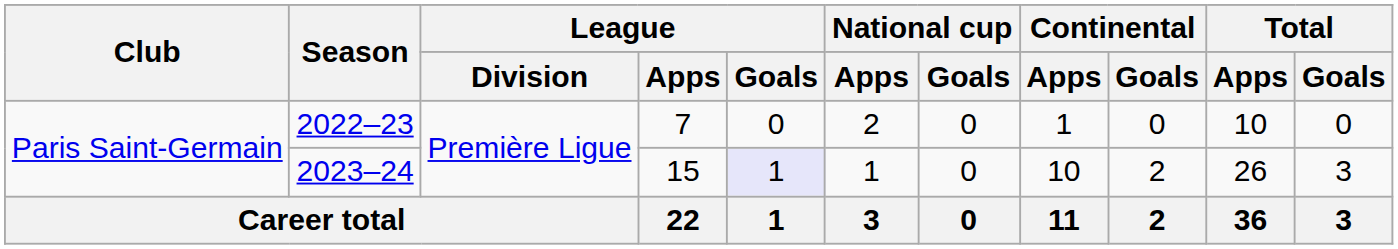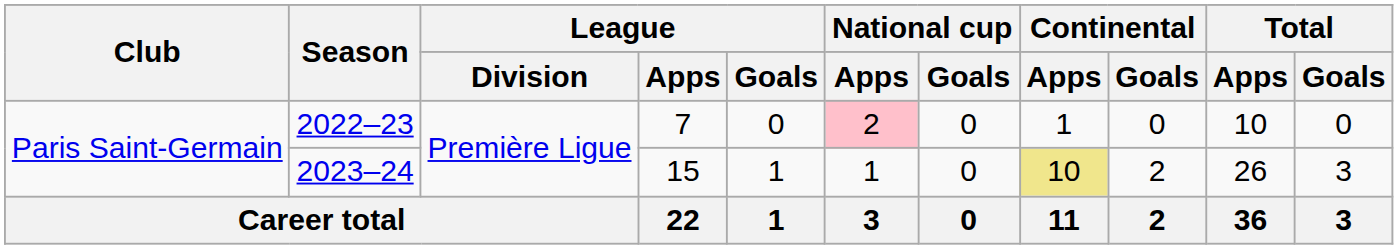(871, 123) no background -> (871, 123) pink background
(776, 171) lavender background -> (776, 171) no background
(1064, 171) no background -> (1064, 171) khaki background
